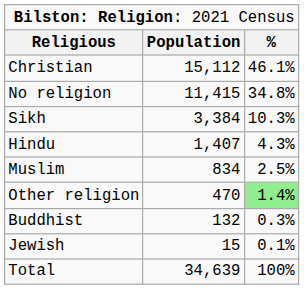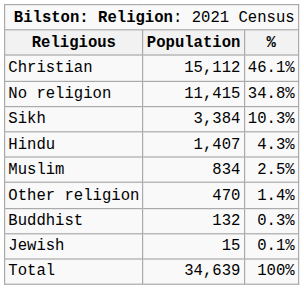(276, 195) lightgreen background -> (276, 195) no background
